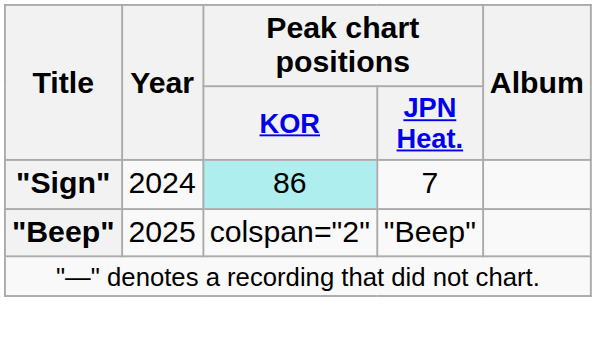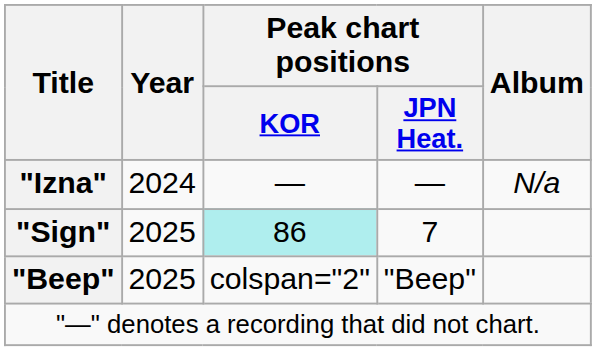+ row: (63, 183)
(162, 183) 2024 -> (162, 231) 2025
